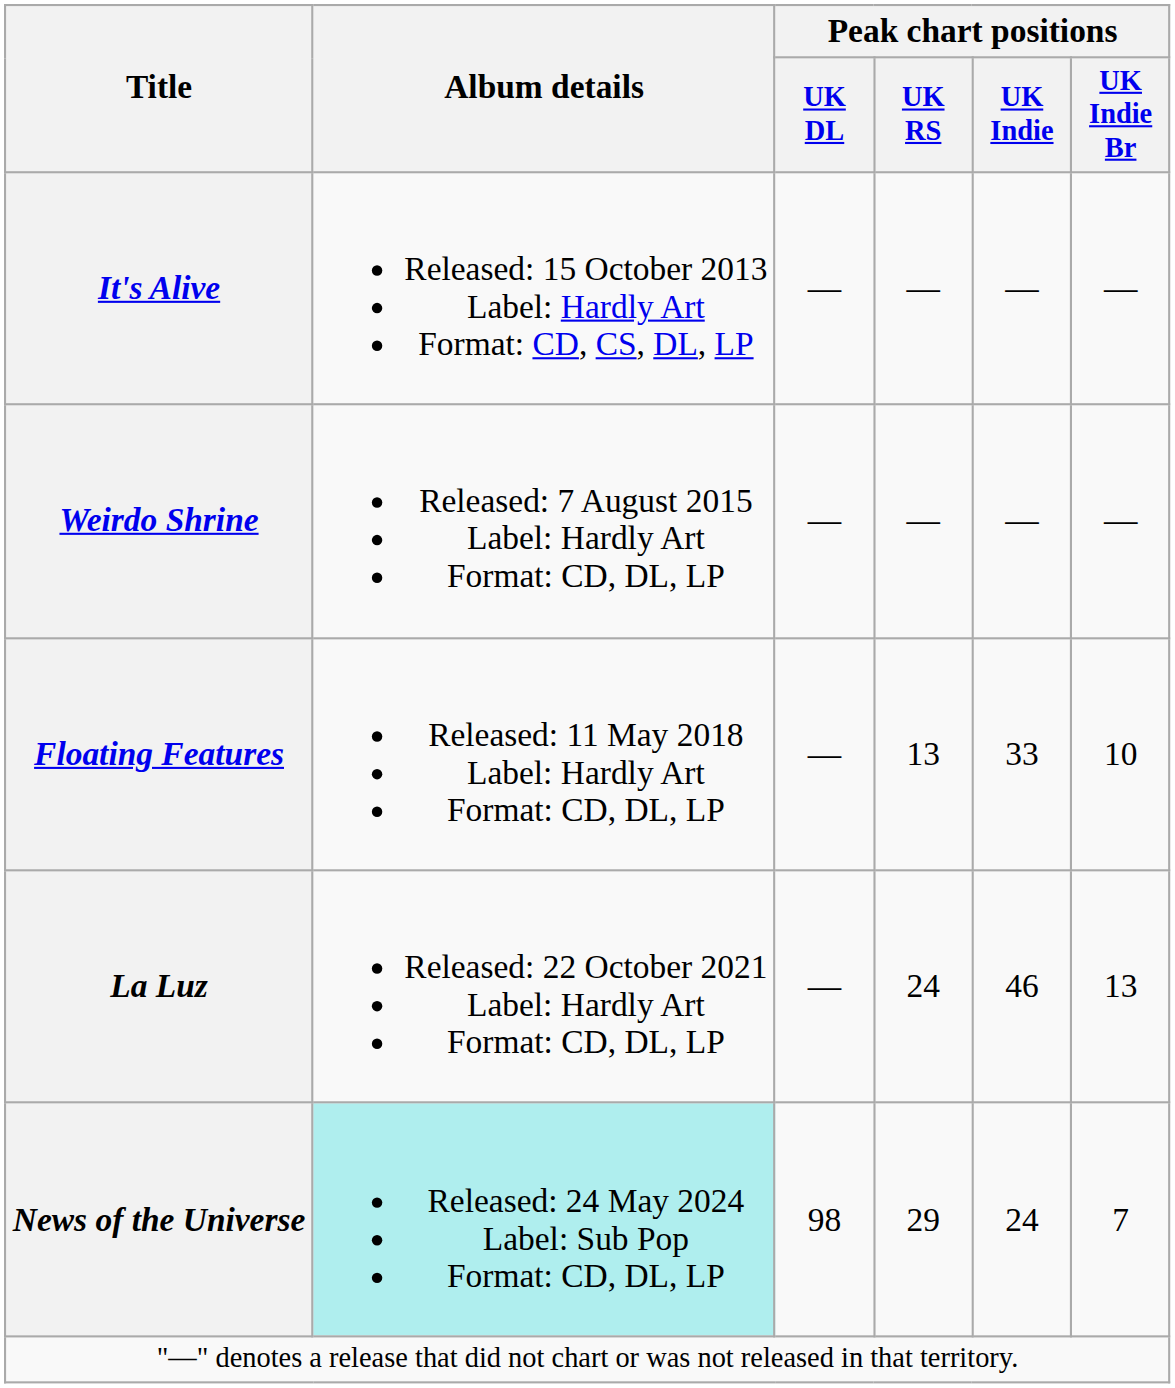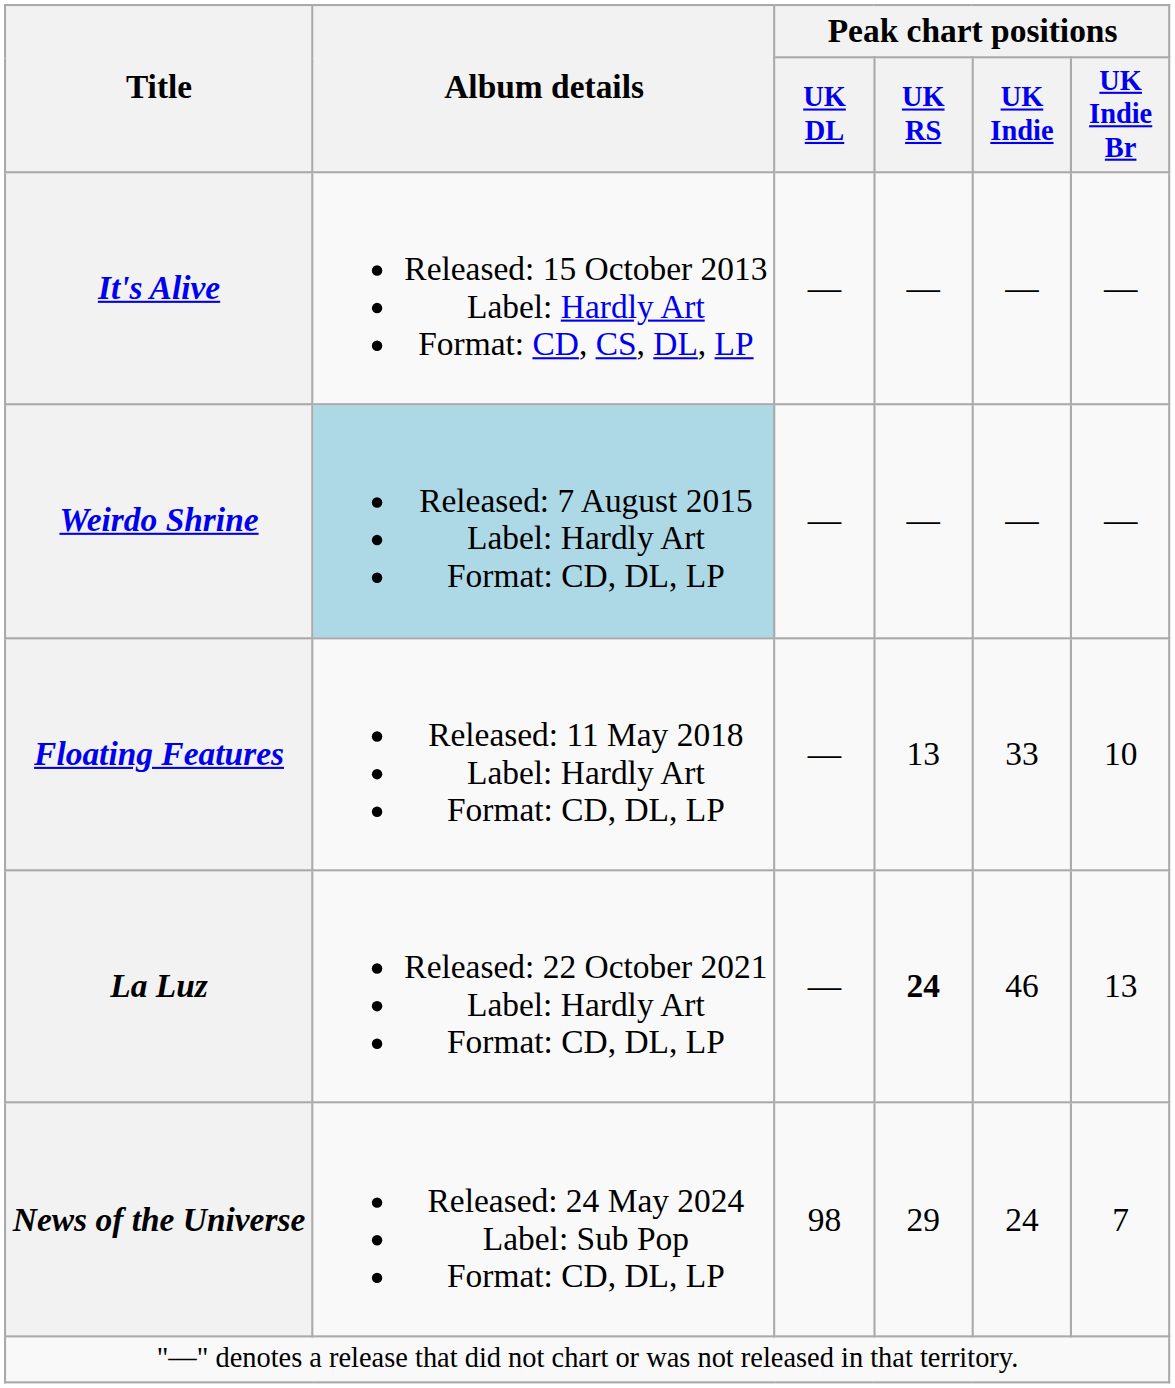(544, 540) no background -> (544, 540) lightblue background
(923, 986) normal -> (923, 986) bold
(544, 1238) paleturquoise background -> (544, 1238) no background
